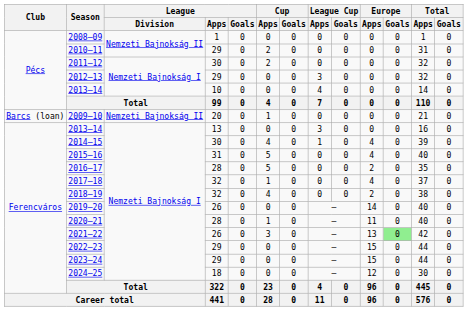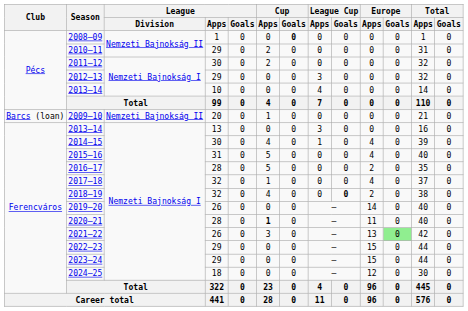(294, 37) normal -> (294, 37) bold
(346, 195) normal -> (346, 195) bold
(268, 221) normal -> (268, 221) bold
